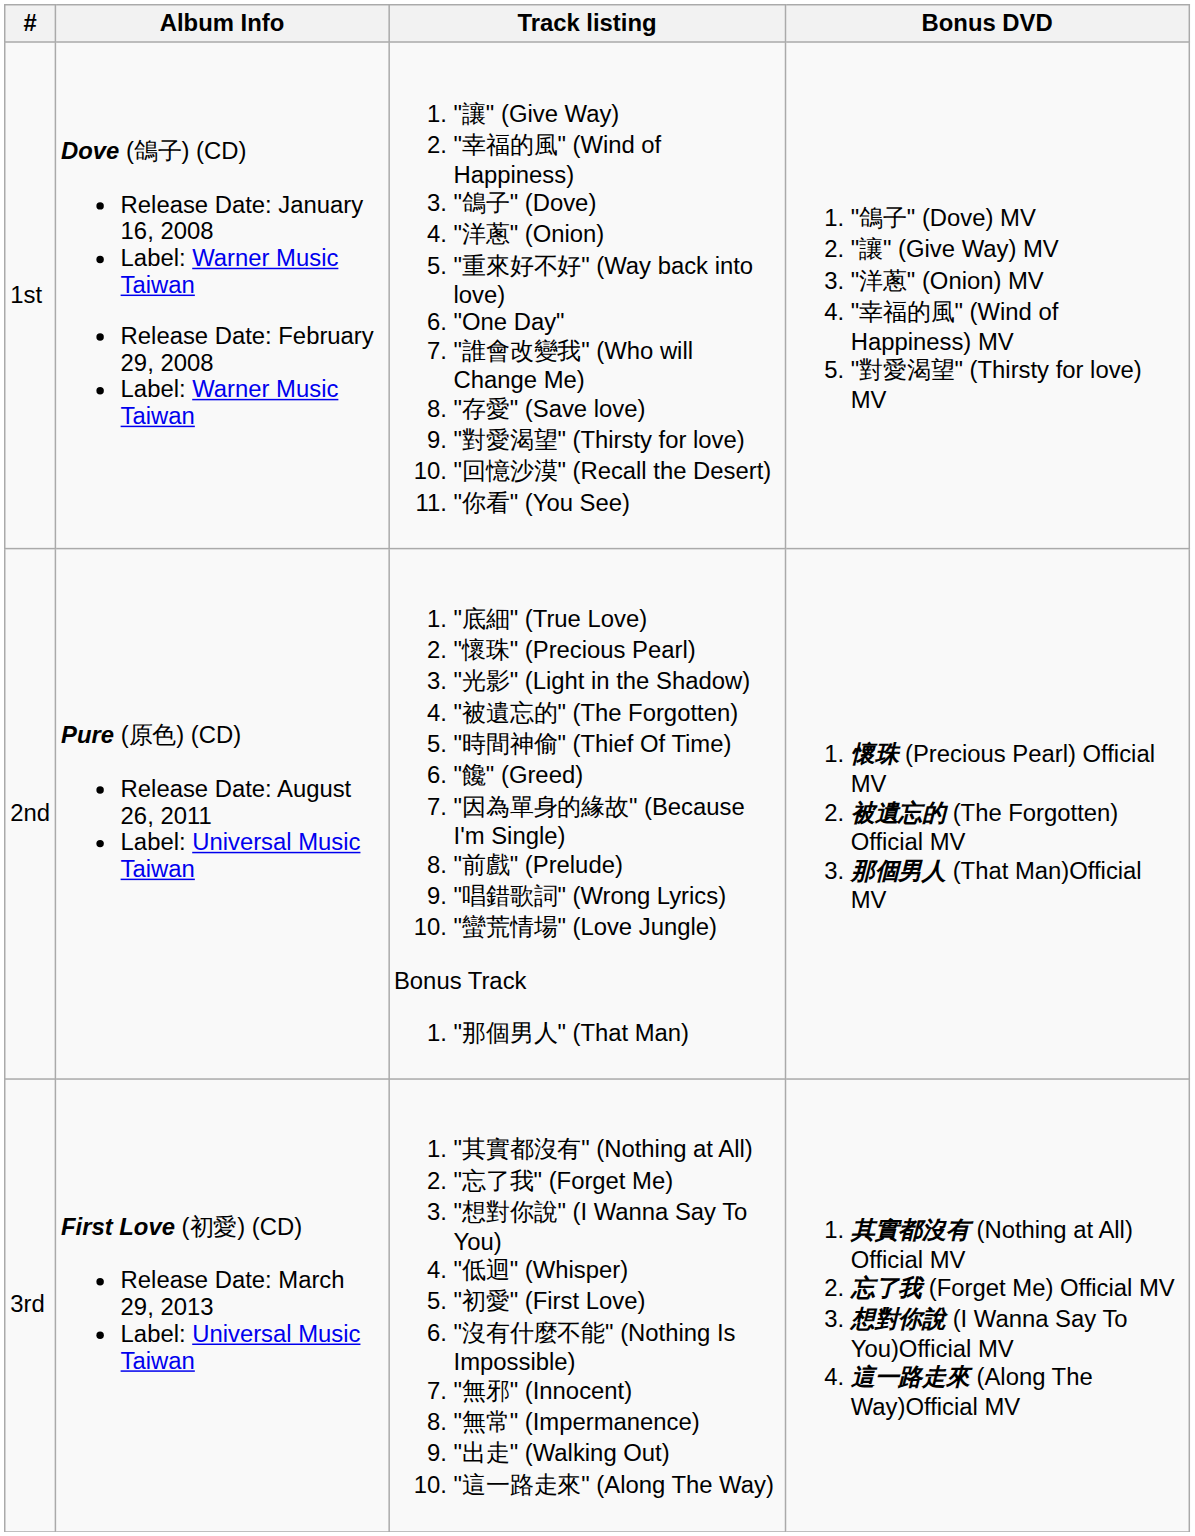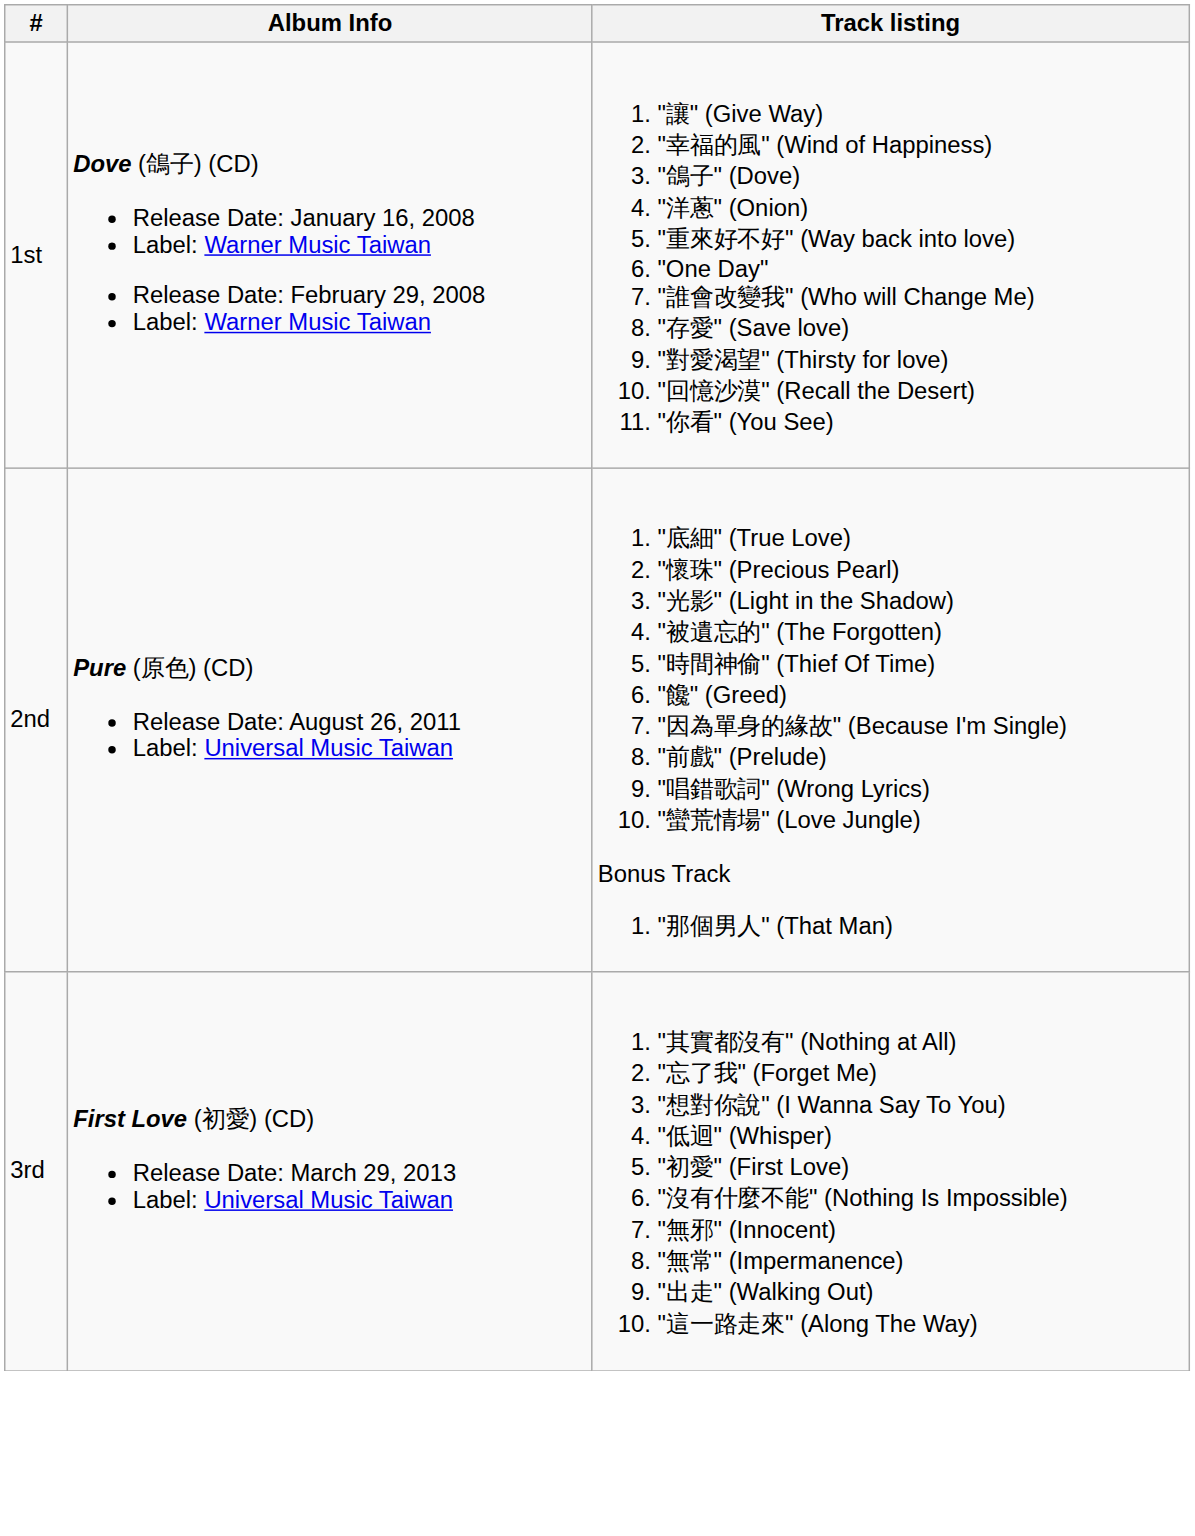- column: (987, 23)
